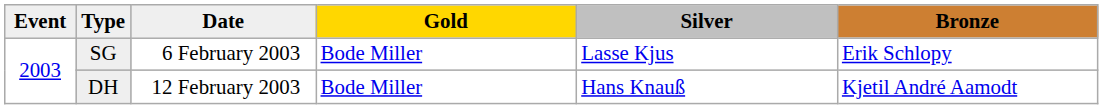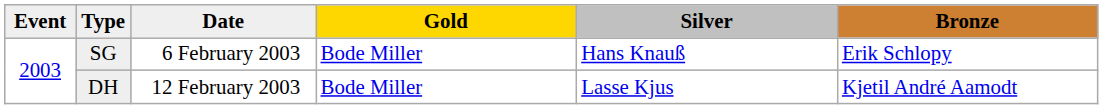(627, 54) Lasse Kjus -> (633, 54) Hans Knauß
(633, 86) Hans Knauß -> (627, 86) Lasse Kjus
